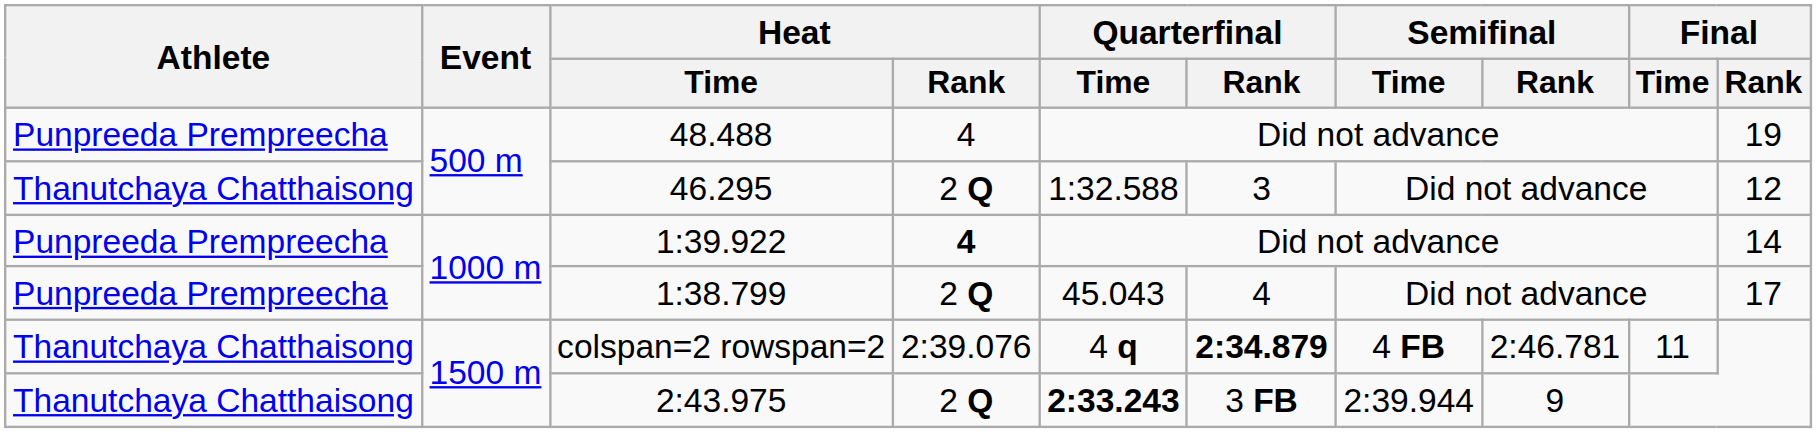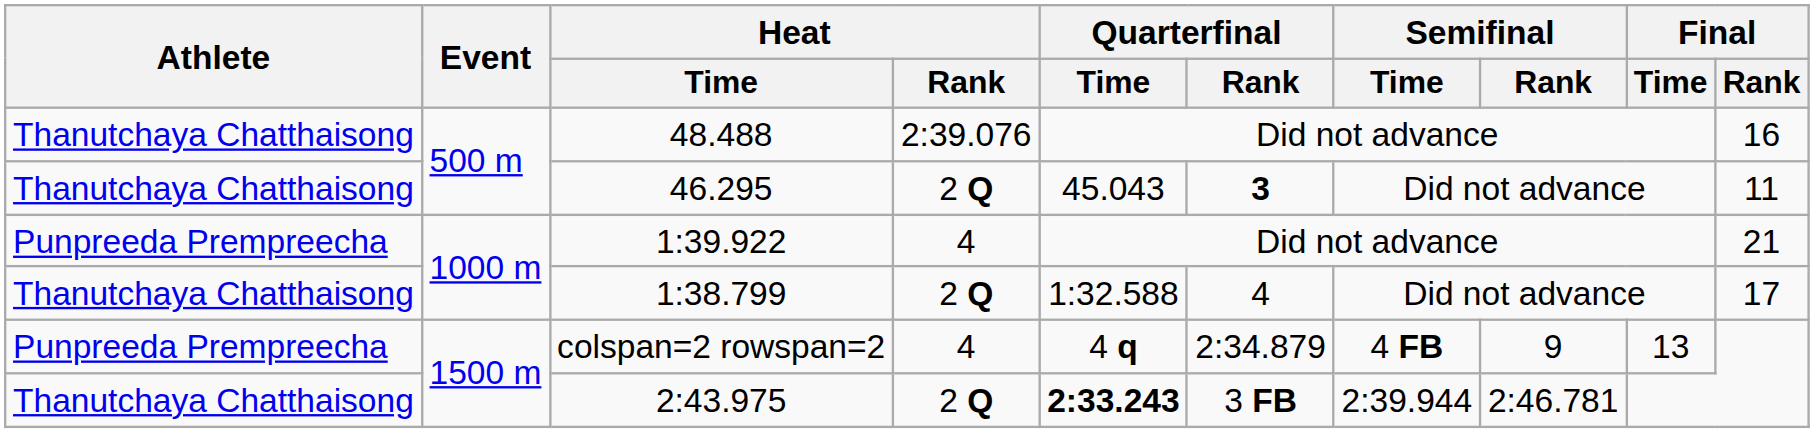(200, 135) Punpreeda Prempreecha -> (213, 135) Thanutchaya Chatthaisong
(966, 135) 4 -> (966, 135) 2:39.076
(1763, 135) 19 -> (1762, 135) 16
(1113, 188) 1:32.588 -> (1113, 188) 45.043
(1261, 188) normal -> (1261, 188) bold
(1763, 188) 12 -> (1762, 188) 11
(966, 241) bold -> (966, 241) normal
(1763, 241) 14 -> (1762, 241) 21
(200, 294) Punpreeda Prempreecha -> (213, 294) Thanutchaya Chatthaisong
(1113, 294) 45.043 -> (1113, 294) 1:32.588
(213, 347) Thanutchaya Chatthaisong -> (200, 347) Punpreeda Prempreecha
(966, 347) 2:39.076 -> (966, 347) 4
(1262, 347) bold -> (1261, 347) normal
(1555, 347) 2:46.781 -> (1553, 347) 9
(1673, 347) 11 -> (1671, 347) 13
(1555, 400) 9 -> (1553, 400) 2:46.781
